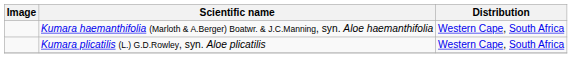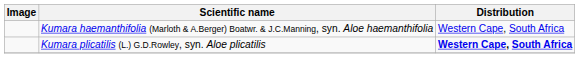(501, 45) normal -> (505, 45) bold
